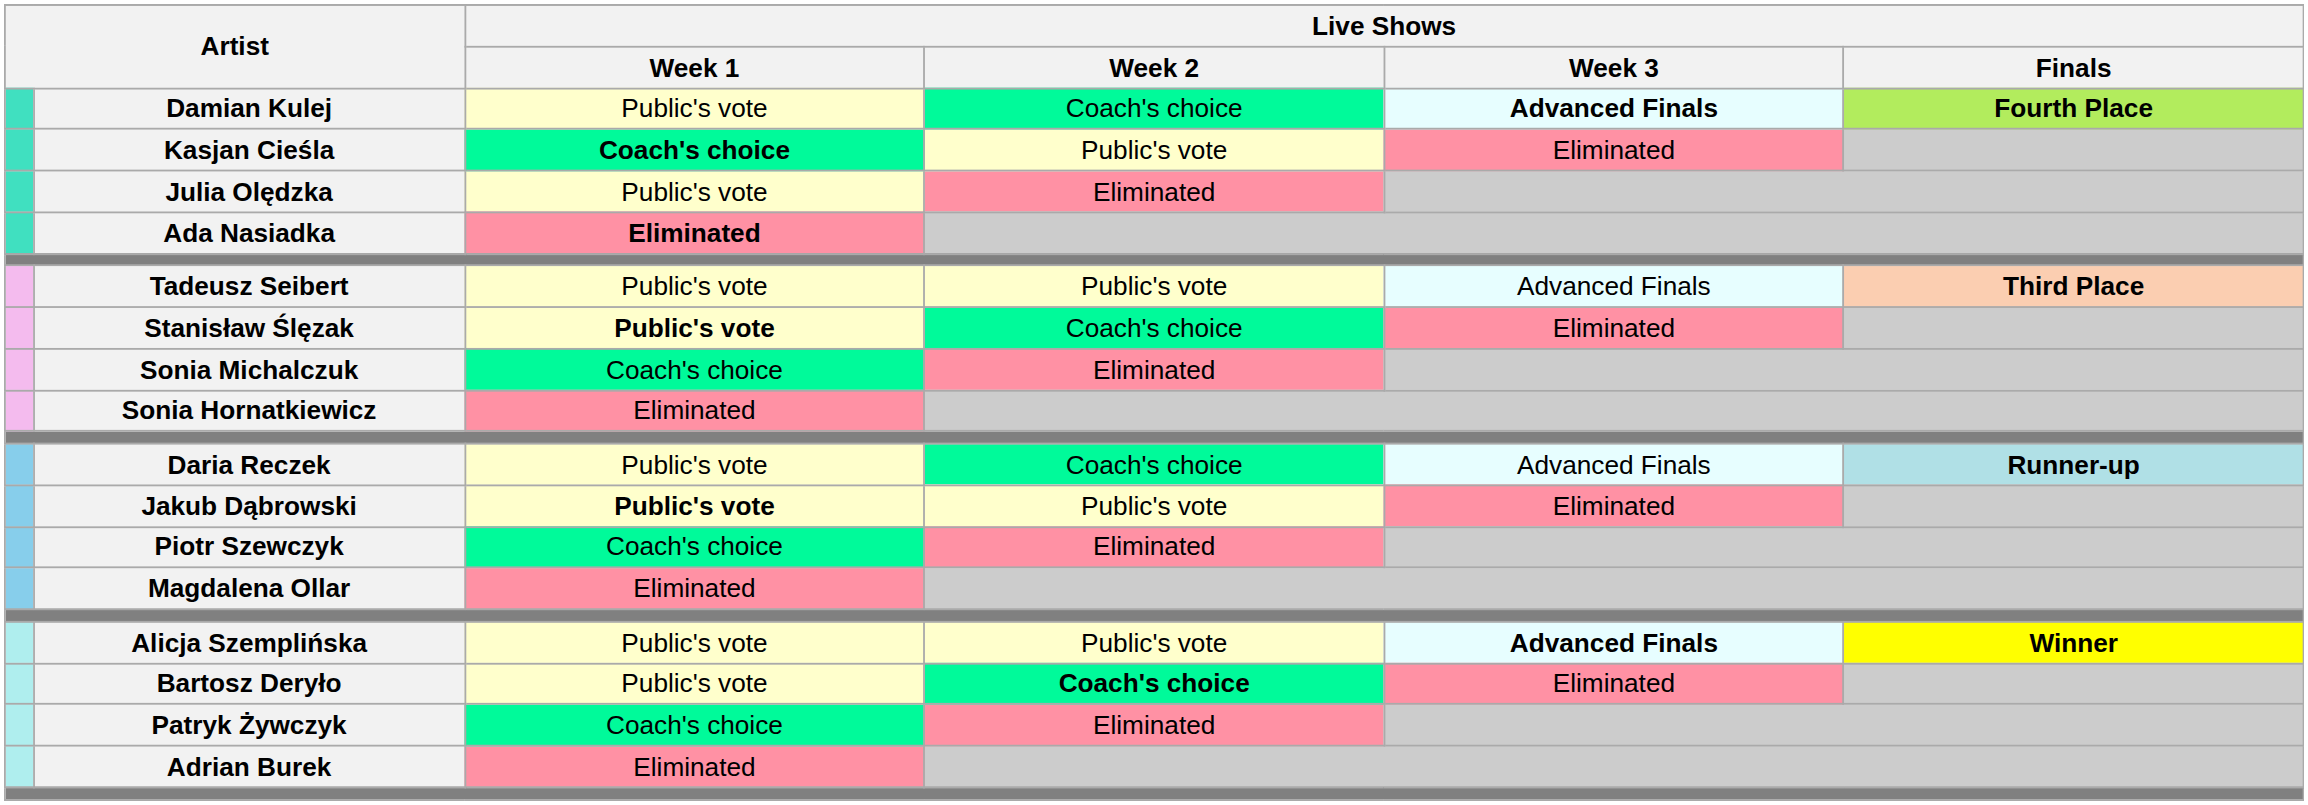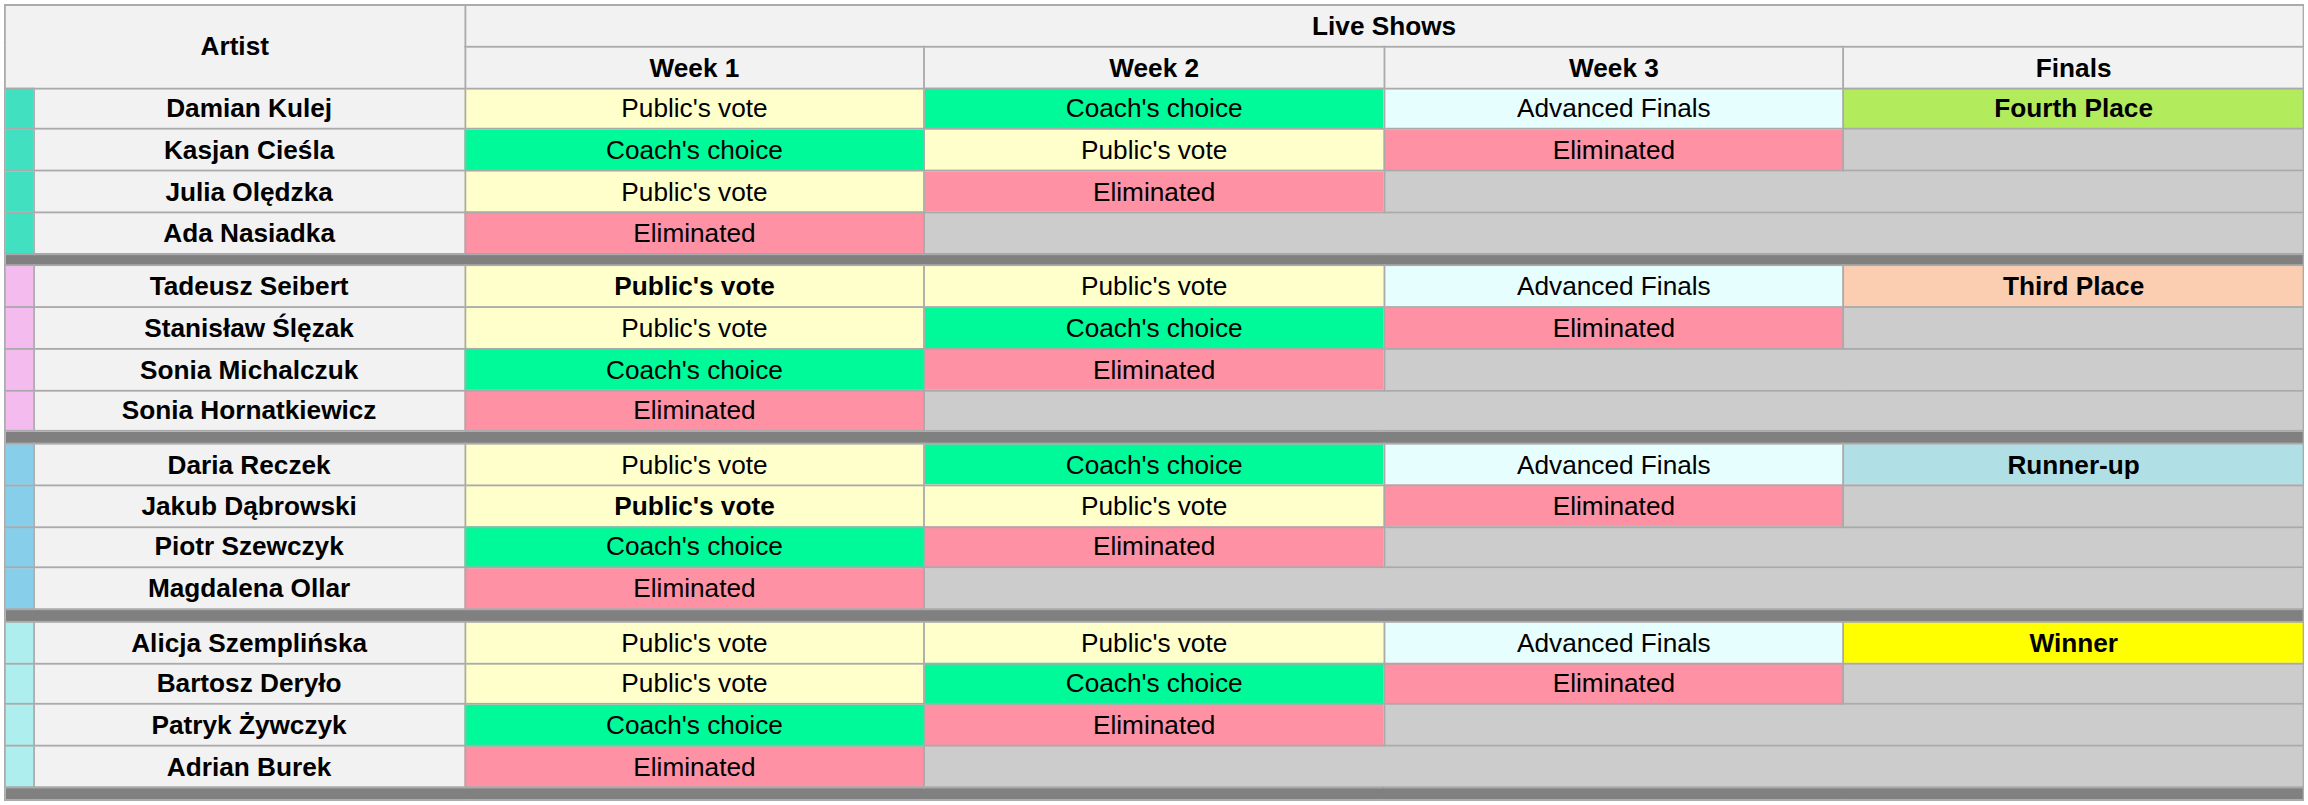(1614, 109) bold -> (1614, 109) normal
(694, 150) bold -> (694, 150) normal
(694, 233) bold -> (694, 233) normal
(694, 287) normal -> (694, 287) bold
(694, 328) bold -> (694, 328) normal
(1614, 643) bold -> (1614, 643) normal
(1154, 684) bold -> (1154, 684) normal
